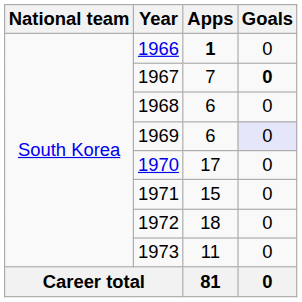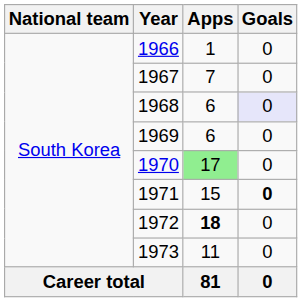(210, 48) bold -> (210, 48) normal
(267, 77) bold -> (267, 77) normal
(267, 106) no background -> (267, 106) lavender background
(267, 135) lavender background -> (267, 135) no background
(210, 164) no background -> (210, 164) lightgreen background
(267, 194) normal -> (267, 194) bold
(210, 223) normal -> (210, 223) bold
